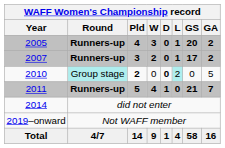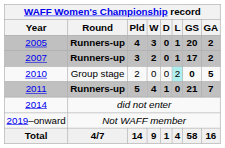(98, 74) paleturquoise background -> (98, 74) no background
(137, 74) bold -> (137, 74) normal
(166, 74) bold -> (166, 74) normal
(192, 74) normal -> (192, 74) bold
(211, 74) normal -> (211, 74) bold
